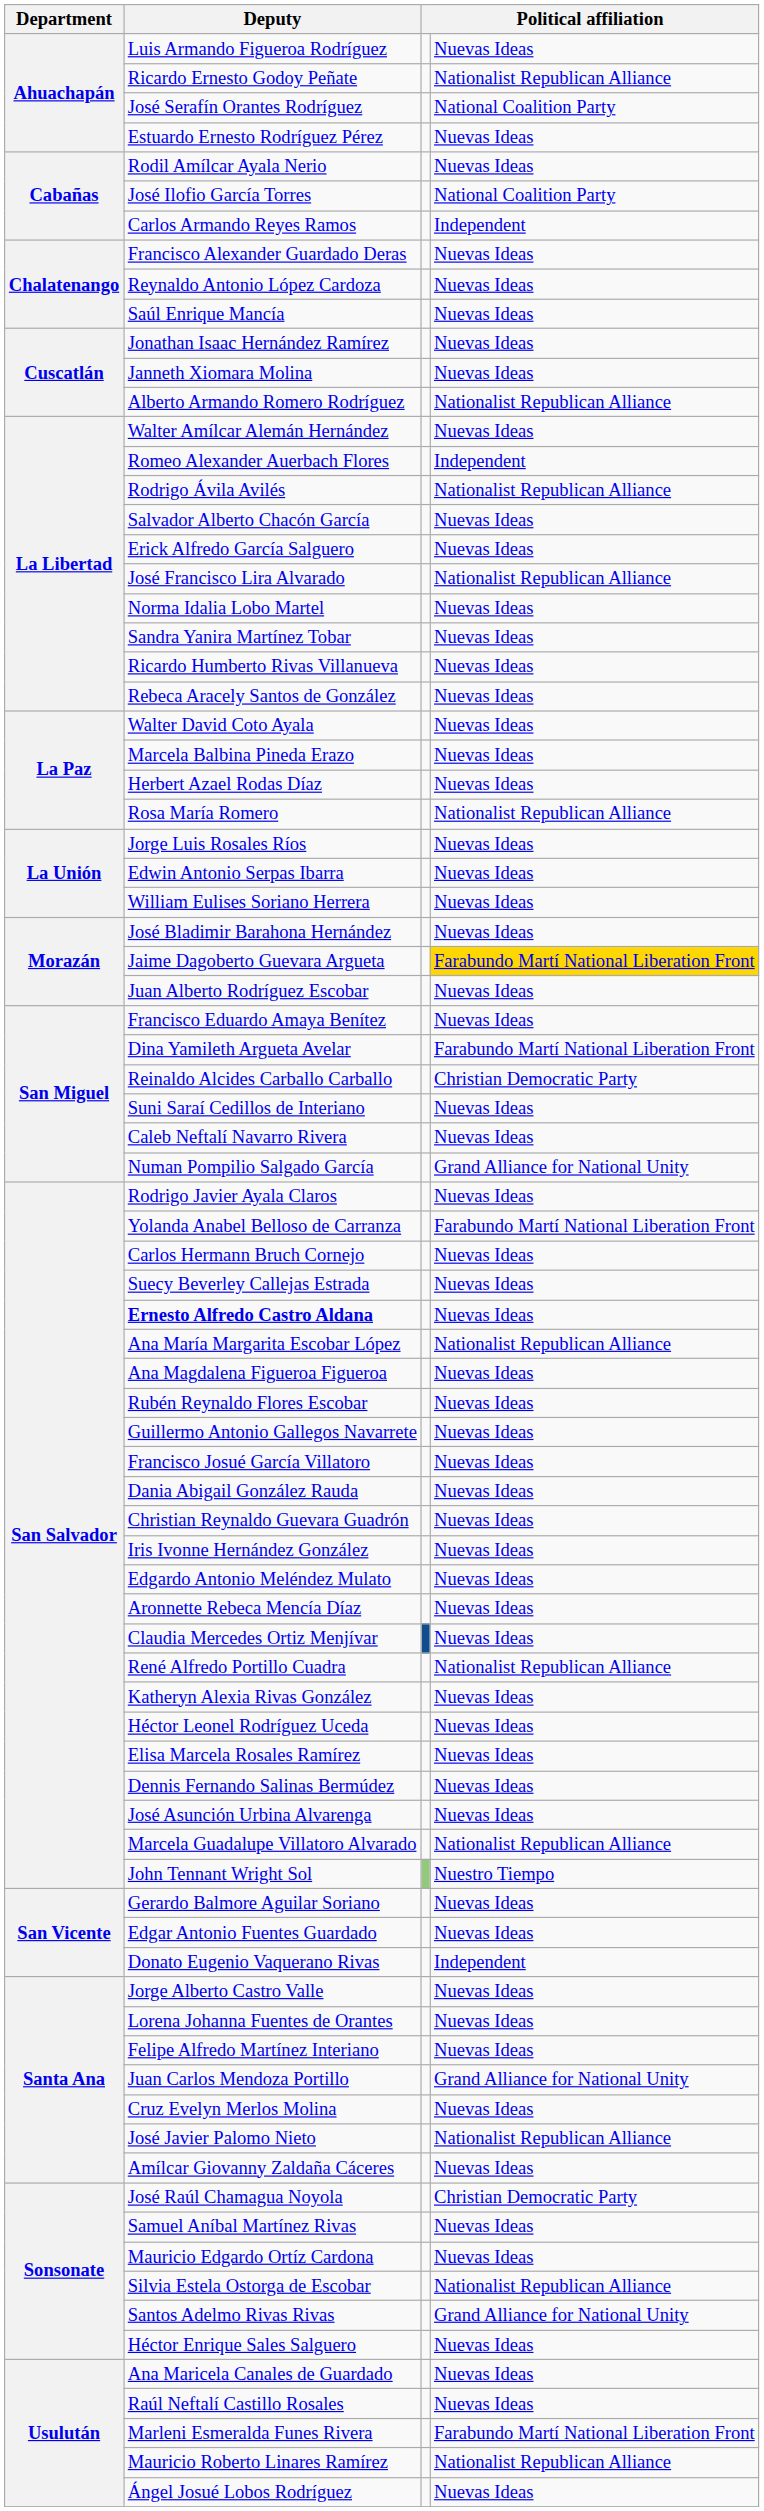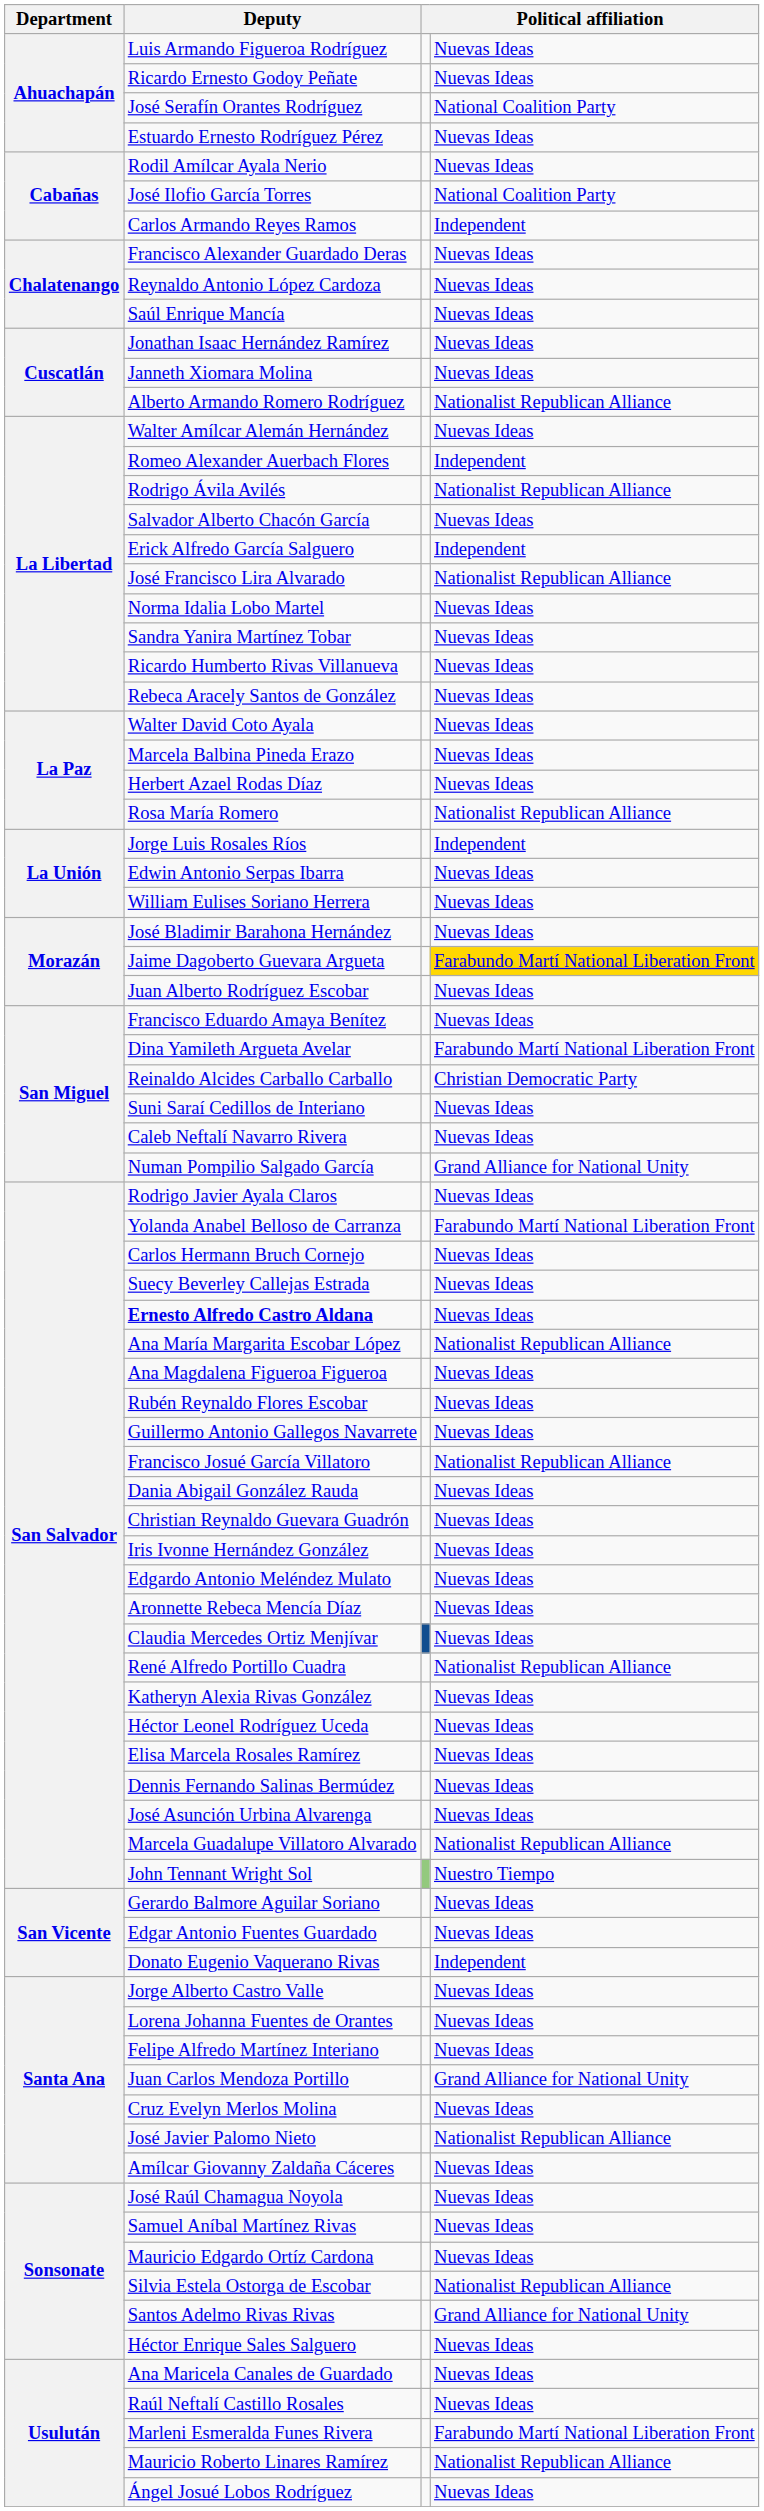(553, 78) Nationalist Republican Alliance -> (484, 78) Nuevas Ideas
(484, 549) Nuevas Ideas -> (480, 549) Independent
(484, 843) Nuevas Ideas -> (480, 843) Independent
(484, 1461) Nuevas Ideas -> (553, 1461) Nationalist Republican Alliance
(536, 2197) Christian Democratic Party -> (484, 2197) Nuevas Ideas
